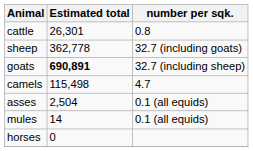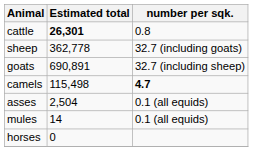(67, 31) normal -> (67, 31) bold
(70, 66) bold -> (70, 66) normal
(143, 84) normal -> (143, 84) bold
